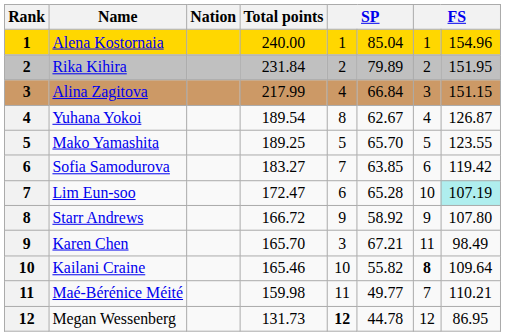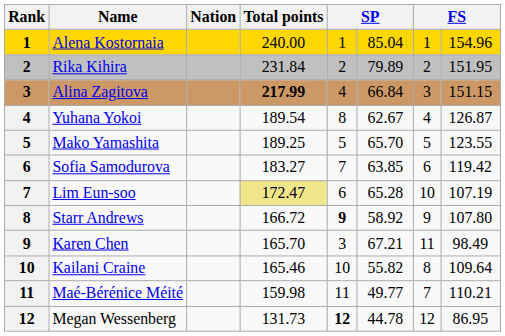(283, 92) normal -> (283, 92) bold
(283, 192) no background -> (283, 192) khaki background
(470, 192) paleturquoise background -> (470, 192) no background
(342, 218) normal -> (342, 218) bold
(427, 268) bold -> (427, 268) normal
